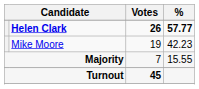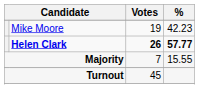rows swapped: (39, 28) <-> (38, 44)
(156, 76) bold -> (156, 76) normal
